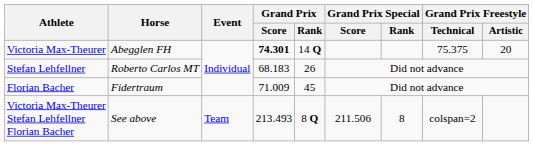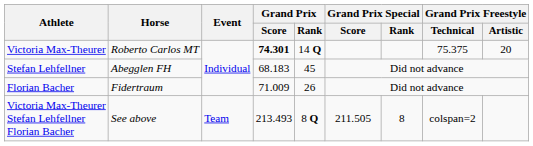(141, 50) Abegglen FH -> (155, 50) Roberto Carlos MT
(155, 68) Roberto Carlos MT -> (141, 68) Abegglen FH
(310, 68) 26 -> (310, 68) 45
(310, 87) 45 -> (310, 87) 26
(353, 119) 211.506 -> (353, 119) 211.505
